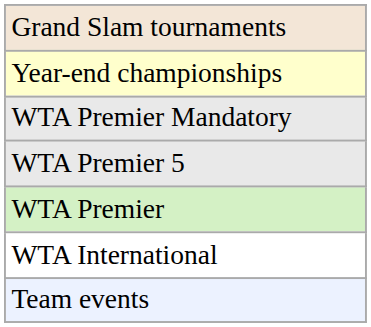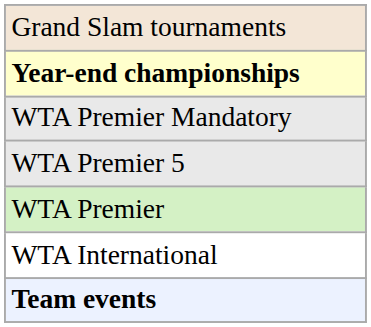(147, 72) normal -> (156, 72) bold
(80, 299) normal -> (84, 299) bold
